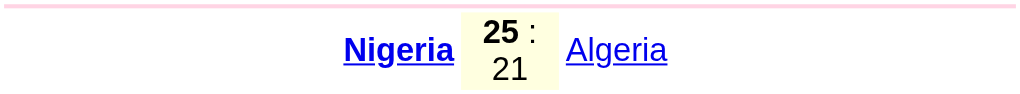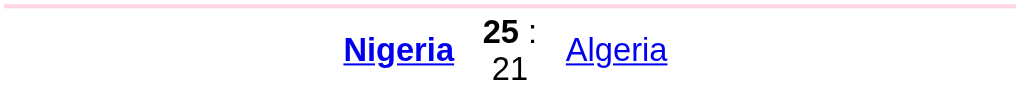(510, 50) lightyellow background -> (510, 50) no background
